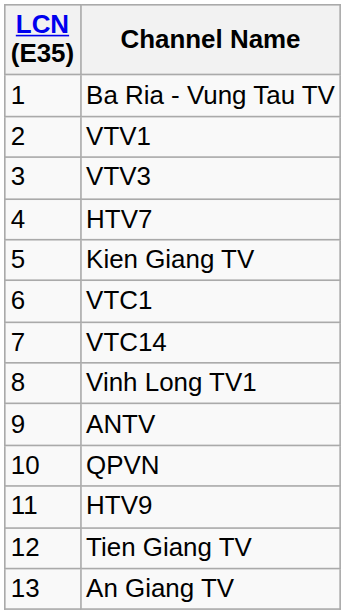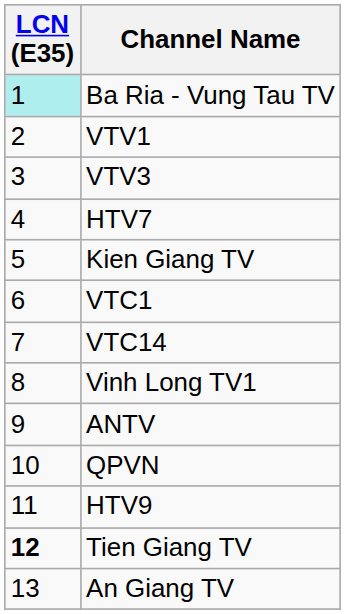(18, 95) no background -> (18, 95) paleturquoise background
(25, 547) normal -> (25, 547) bold
